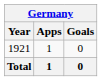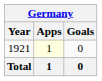(49, 48) no background -> (49, 48) lightyellow background
